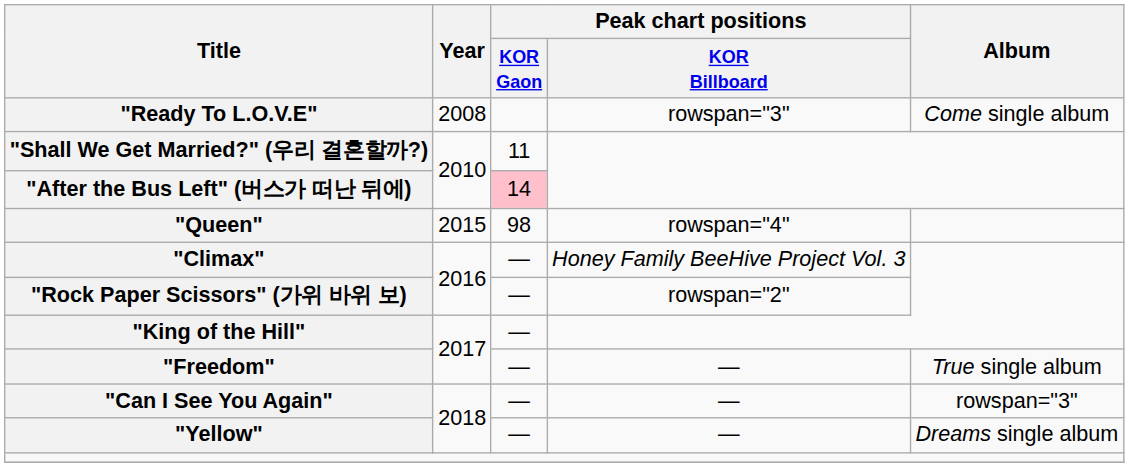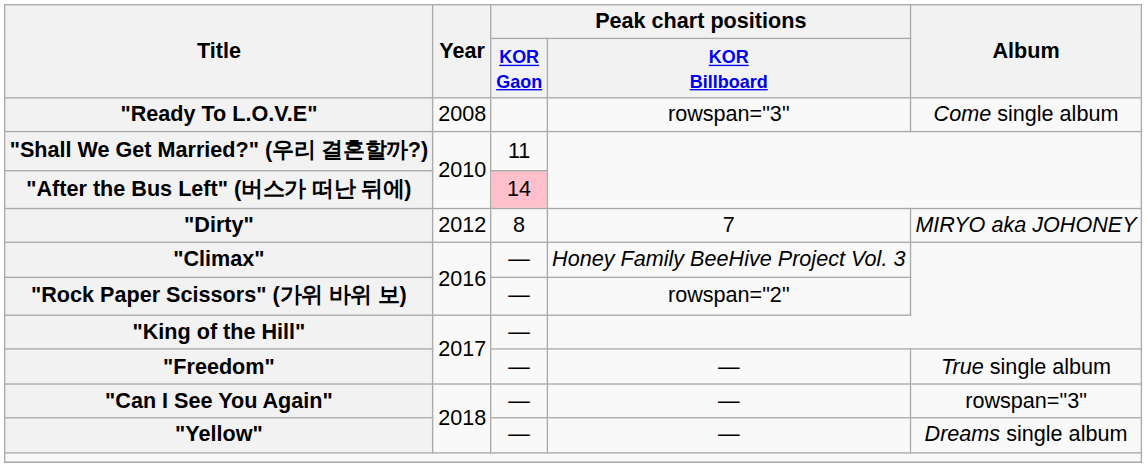+ row: (219, 225)
- row: (219, 225)
